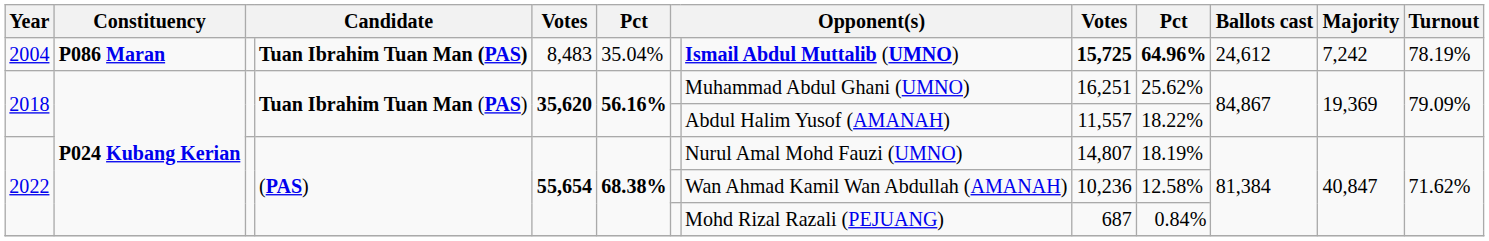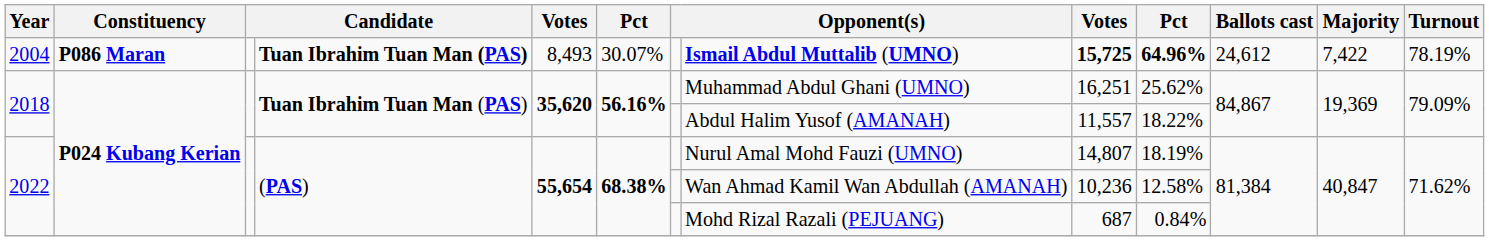(569, 54) 8,483 -> (569, 54) 8,493
(632, 54) 35.04% -> (632, 54) 30.07%
(1345, 54) 7,242 -> (1345, 54) 7,422
